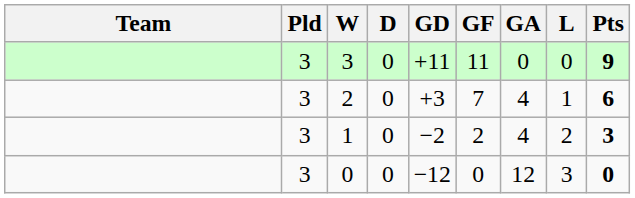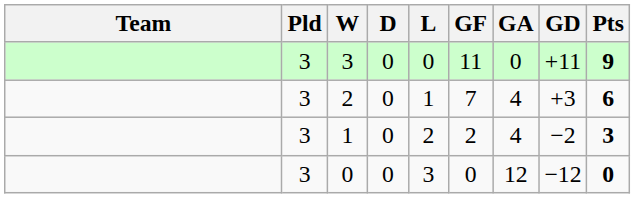columns swapped: (567, 23) <-> (432, 23)
